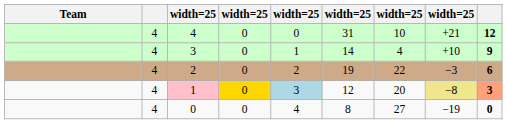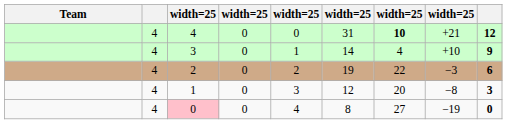(400, 33) normal -> (400, 33) bold
(193, 90) pink background -> (193, 90) no background
(245, 90) gold background -> (245, 90) no background
(296, 90) lightblue background -> (296, 90) no background
(451, 90) khaki background -> (451, 90) no background
(490, 90) lightsalmon background -> (490, 90) no background
(193, 109) no background -> (193, 109) pink background
